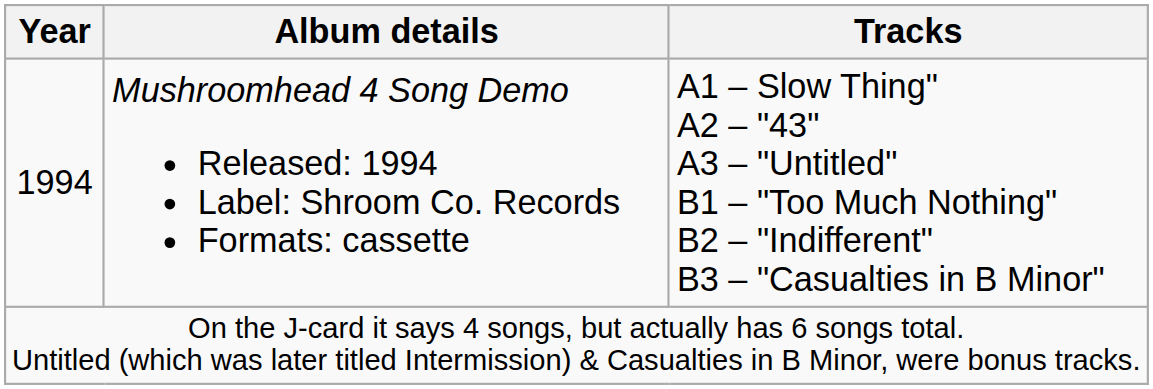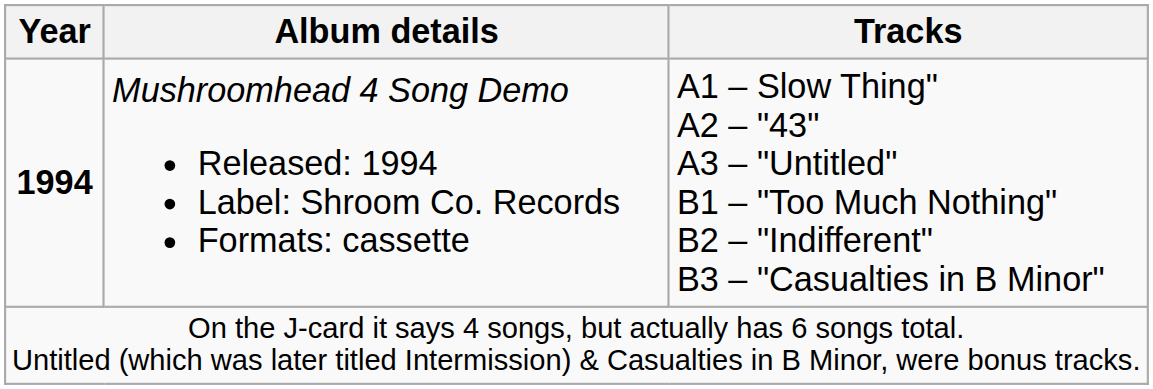(55, 182) normal -> (55, 182) bold
